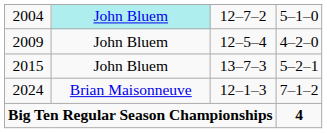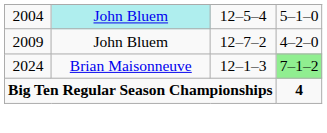(243, 16) 12–7–2 -> (243, 16) 12–5–4
(243, 41) 12–5–4 -> (243, 41) 12–7–2
- row: (28, 66)
(299, 90) no background -> (299, 66) lightgreen background
